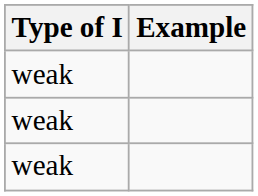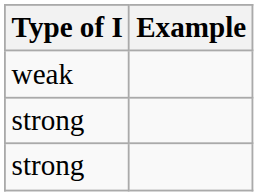(42, 119) weak -> (48, 119) strong
(42, 166) weak -> (48, 166) strong
